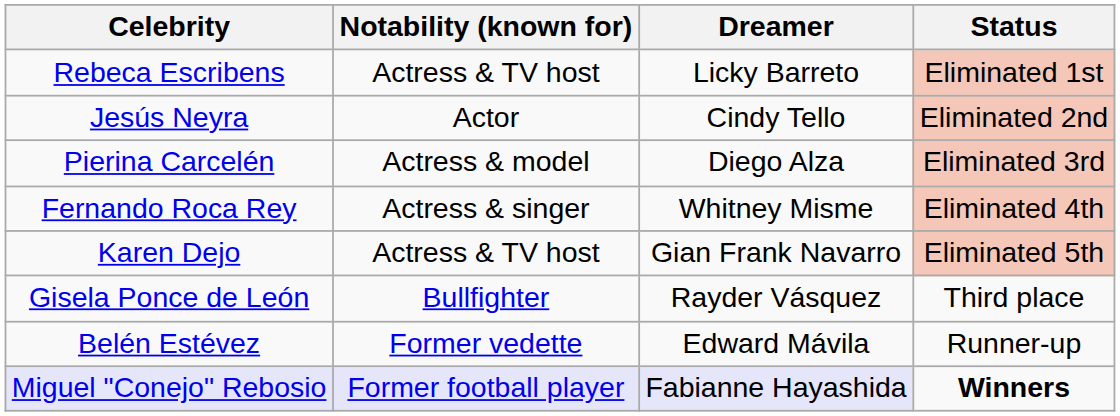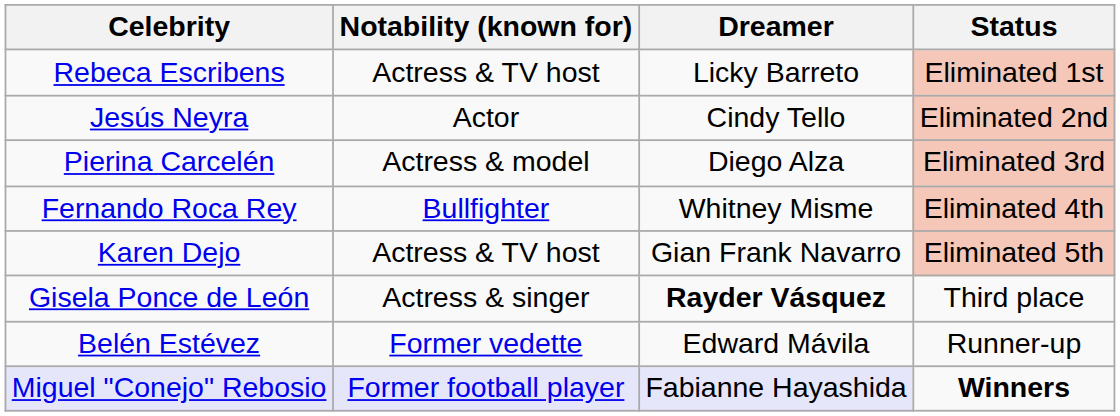(486, 207) Actress & singer -> (486, 207) Bullfighter
(486, 298) Bullfighter -> (486, 298) Actress & singer
(776, 298) normal -> (776, 298) bold
